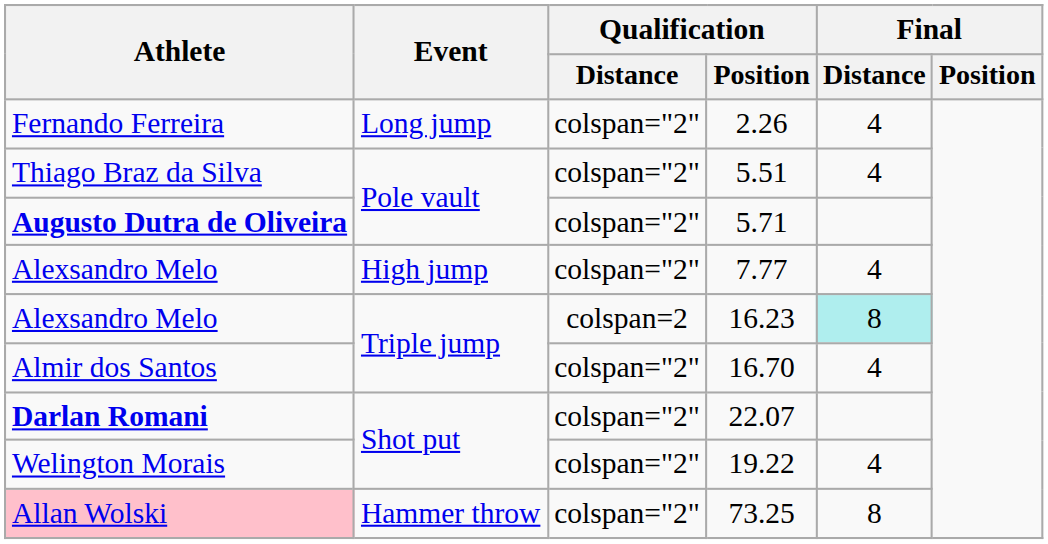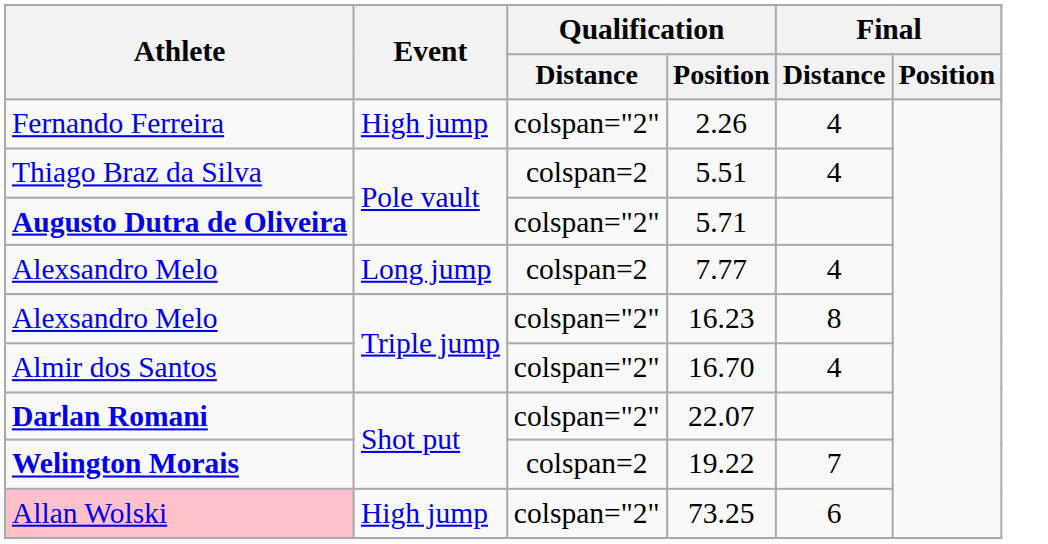(426, 123) Long jump -> (424, 123) High jump
(627, 172) colspan="2" -> (587, 172) colspan=2
(424, 270) High jump -> (426, 270) Long jump
(627, 270) colspan="2" -> (587, 270) colspan=2
(627, 318) colspan=2 -> (587, 318) colspan="2"
(874, 318) paleturquoise background -> (834, 318) no background
(119, 464) normal -> (125, 464) bold
(627, 464) colspan="2" -> (587, 464) colspan=2
(874, 464) 4 -> (834, 464) 7
(451, 513) Hammer throw -> (424, 513) High jump
(874, 513) 8 -> (834, 513) 6
